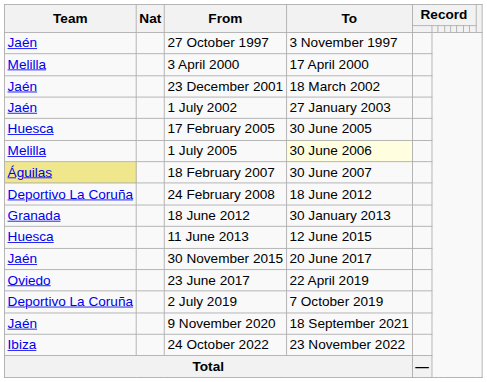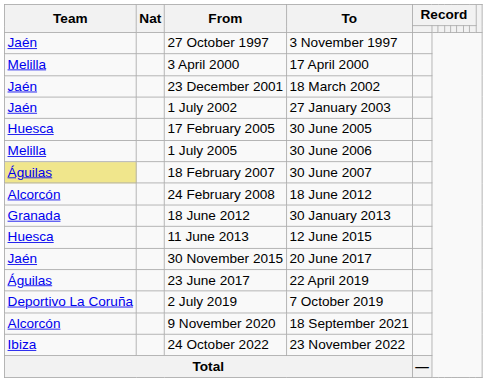(331, 150) lightyellow background -> (331, 150) no background
(70, 194) Deportivo La Coruña -> (34, 194) Alcorcón
(29, 280) Oviedo -> (30, 280) Águilas
(22, 323) Jaén -> (34, 323) Alcorcón
